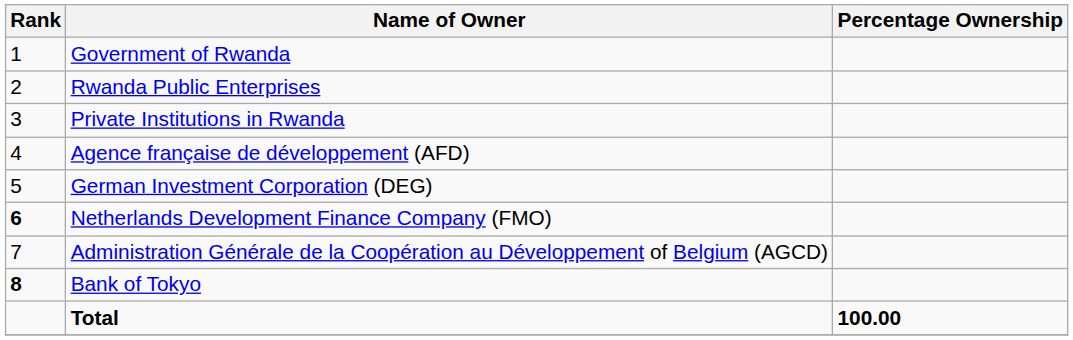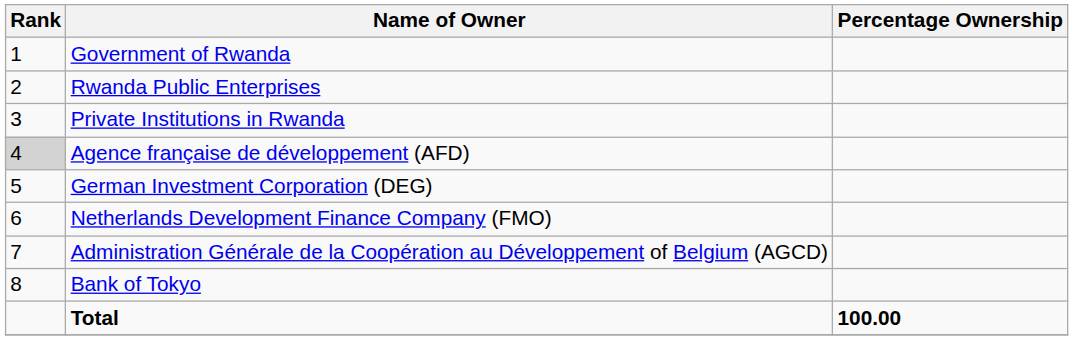(16, 152) no background -> (16, 152) lightgrey background
(16, 218) bold -> (16, 218) normal
(16, 284) bold -> (16, 284) normal
